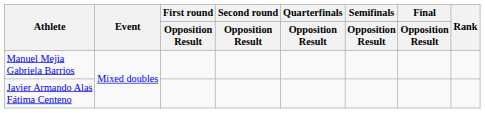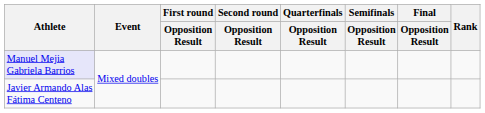(41, 65) no background -> (41, 65) lavender background
